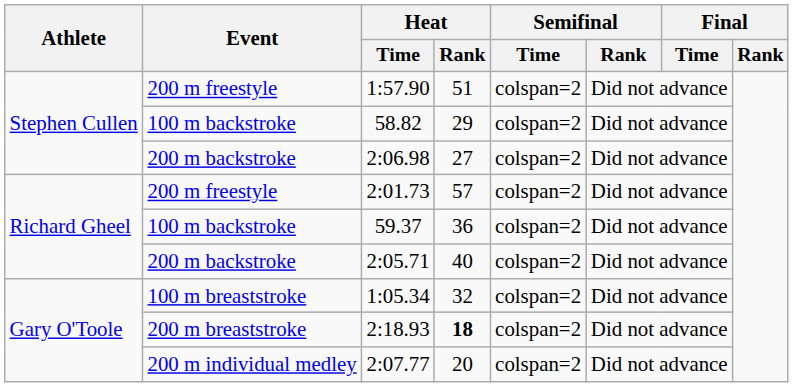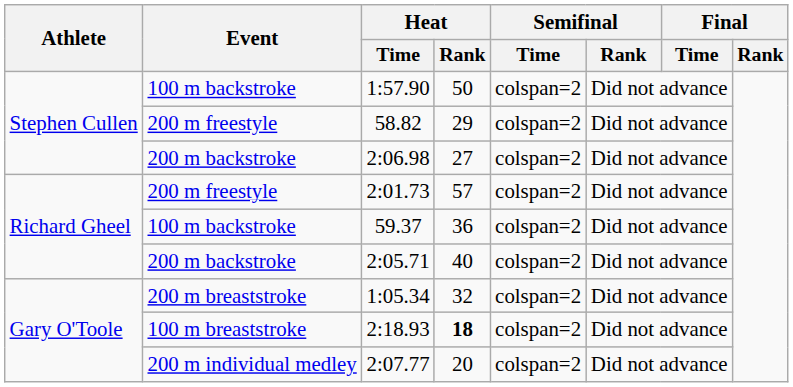(212, 89) 200 m freestyle -> (222, 89) 100 m backstroke
(462, 89) 51 -> (462, 89) 50
(222, 123) 100 m backstroke -> (212, 123) 200 m freestyle
(227, 295) 100 m breaststroke -> (227, 295) 200 m breaststroke
(227, 330) 200 m breaststroke -> (227, 330) 100 m breaststroke
